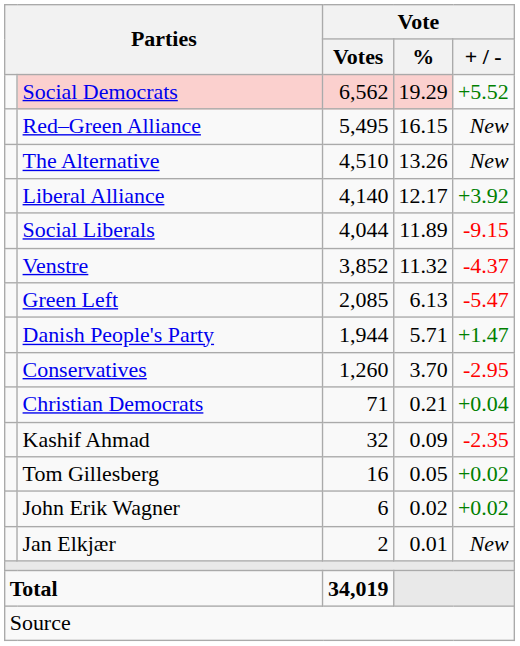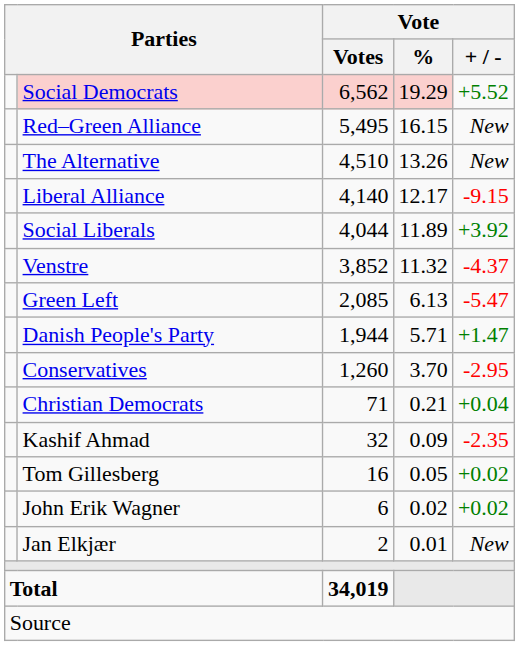(483, 195) +3.92 -> (486, 195) -9.15
(486, 230) -9.15 -> (483, 230) +3.92
